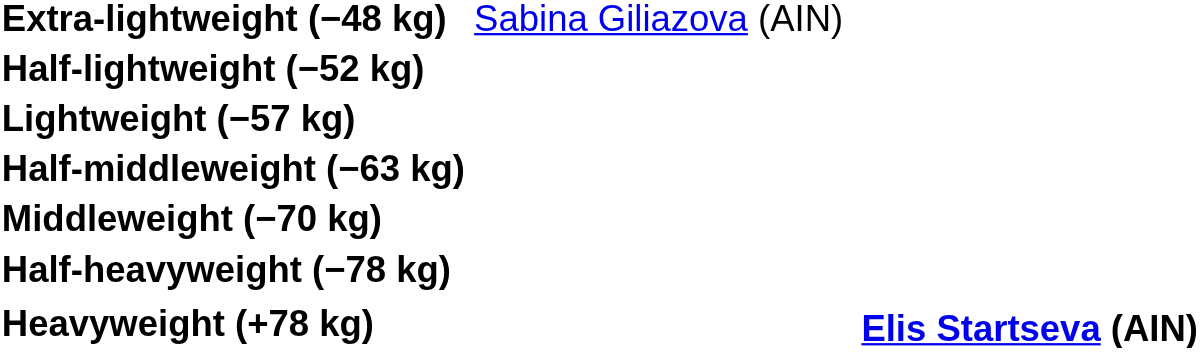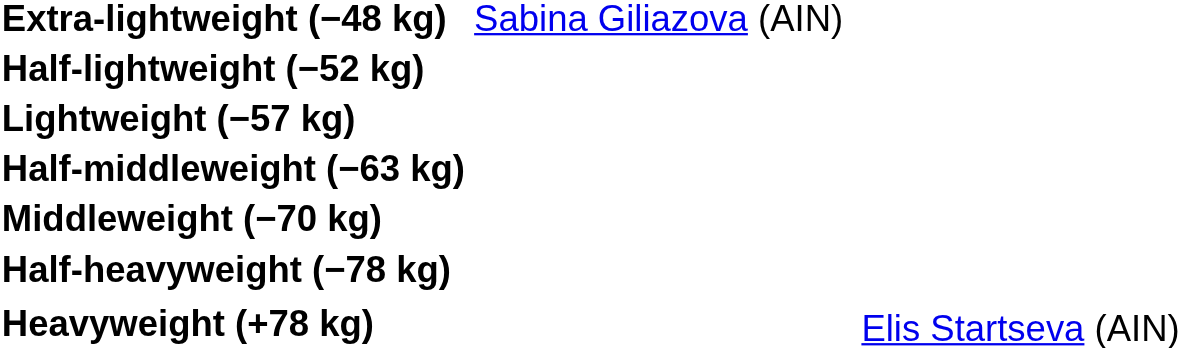(1030, 328) bold -> (1021, 328) normal
